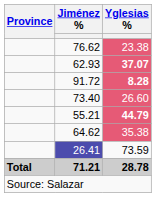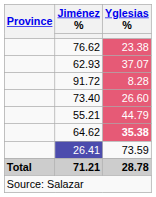(135, 64) bold -> (135, 64) normal
(138, 81) bold -> (138, 81) normal
(135, 116) bold -> (135, 116) normal
(135, 133) normal -> (135, 133) bold
